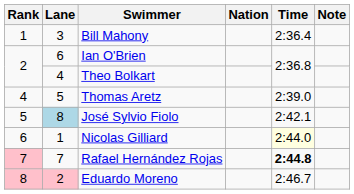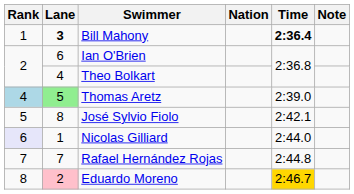(60, 35) normal -> (60, 35) bold
(293, 35) normal -> (293, 35) bold
(23, 96) no background -> (23, 96) lightblue background
(60, 96) no background -> (60, 96) lightgreen background
(60, 117) lightblue background -> (60, 117) no background
(23, 138) no background -> (23, 138) lavender background
(293, 138) lightyellow background -> (293, 138) no background
(23, 158) pink background -> (23, 158) no background
(293, 158) bold -> (293, 158) normal
(23, 179) pink background -> (23, 179) no background
(293, 179) no background -> (293, 179) gold background
